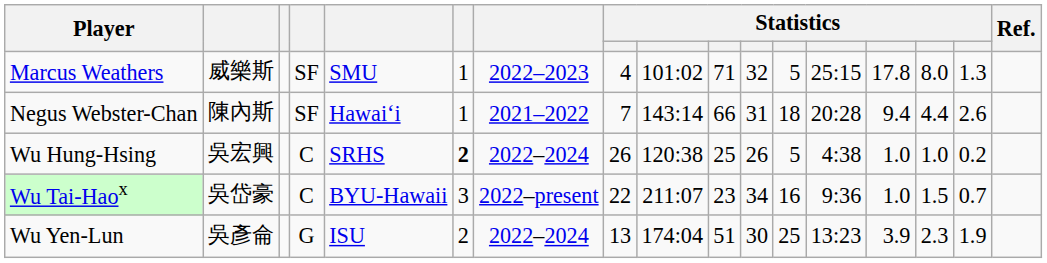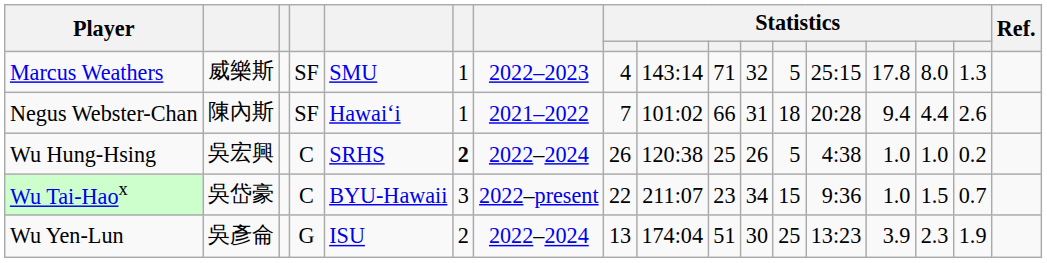(672, 72) 101:02 -> (672, 72) 143:14
(672, 113) 143:14 -> (672, 113) 101:02
(789, 195) 16 -> (789, 195) 15
